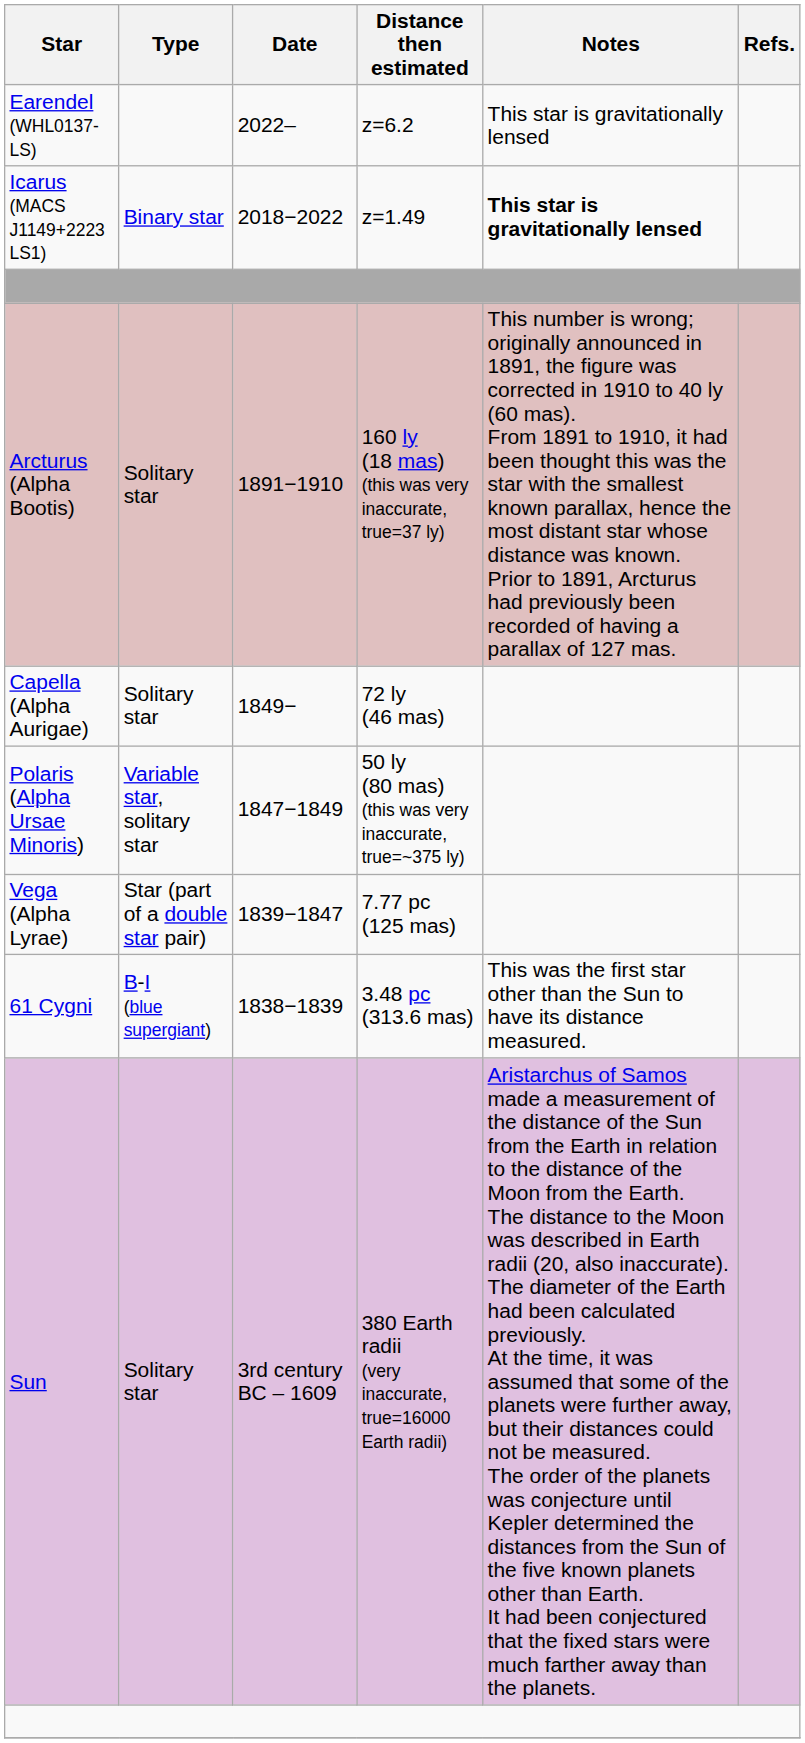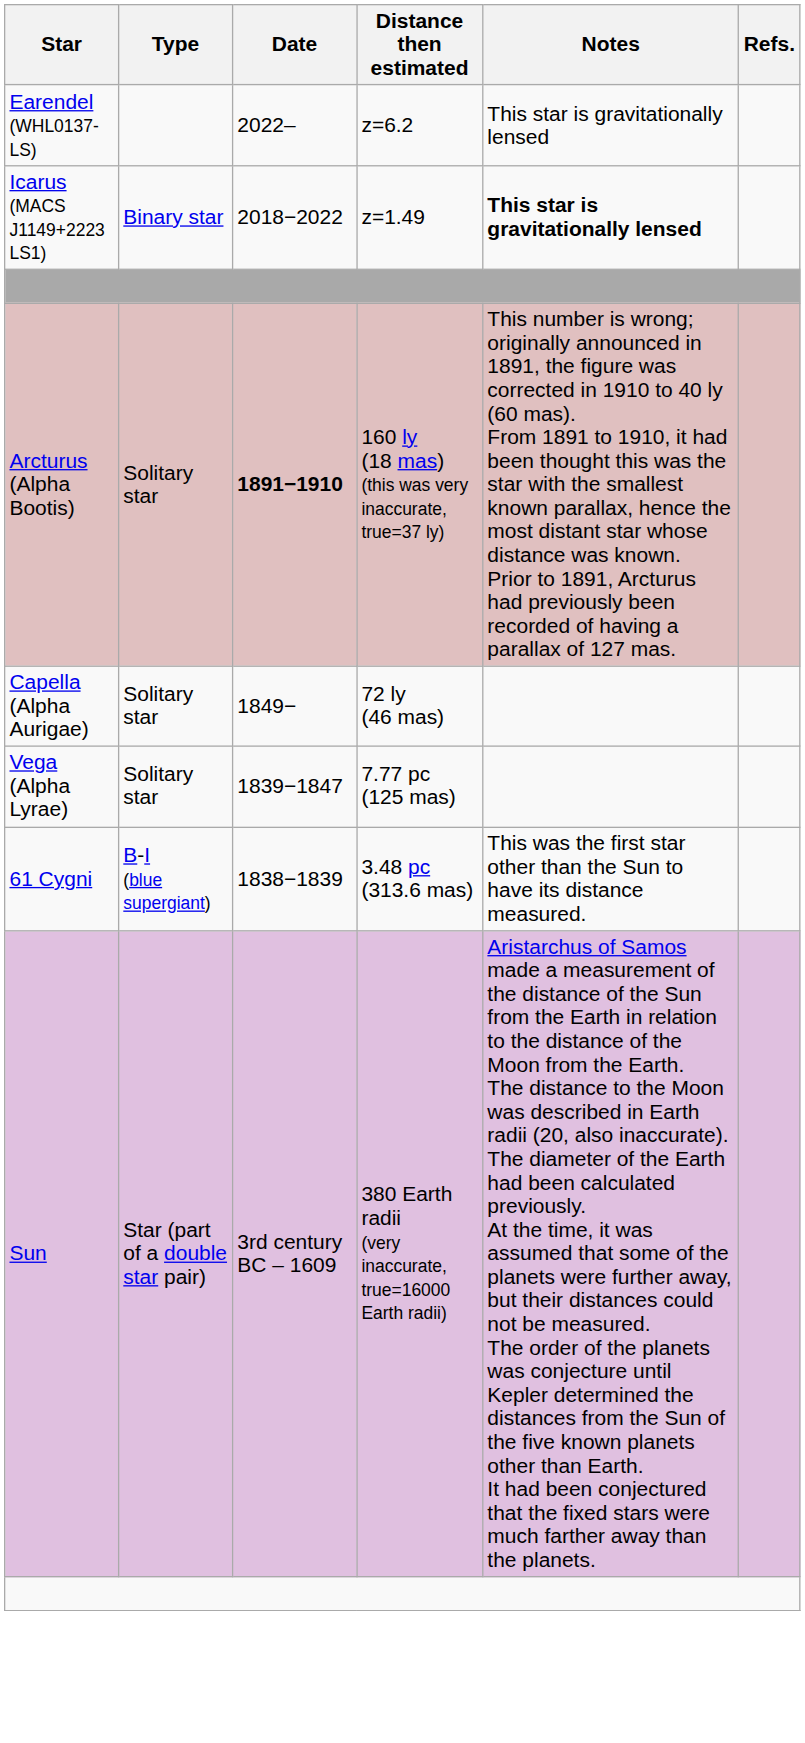(290, 484) normal -> (290, 484) bold
- row: (47, 810)
(176, 914) Star (part of a double star pair) -> (158, 786) Solitary star
(159, 1381) Solitary star -> (175, 1253) Star (part of a double star pair)
